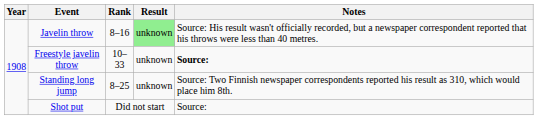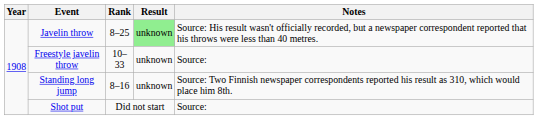(120, 33) 8–16 -> (120, 33) 8–25
(193, 59) bold -> (192, 59) normal
(120, 86) 8–25 -> (120, 86) 8–16
